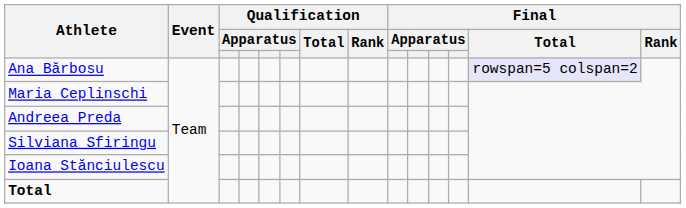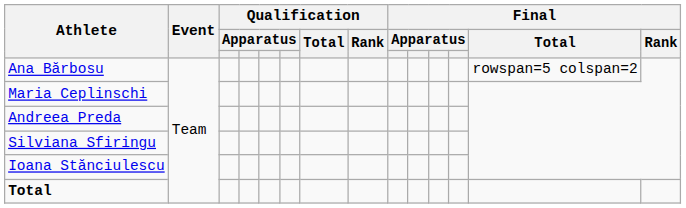(555, 69) lavender background -> (555, 69) no background
